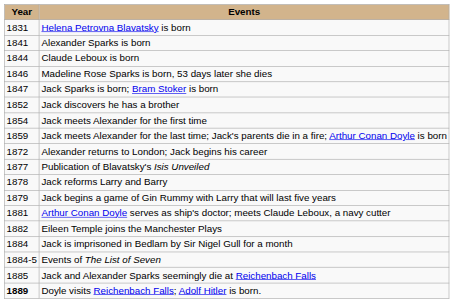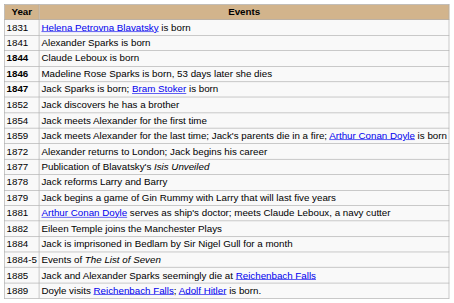(17, 58) normal -> (17, 58) bold
(17, 74) normal -> (17, 74) bold
(17, 89) normal -> (17, 89) bold
(17, 290) bold -> (17, 290) normal
